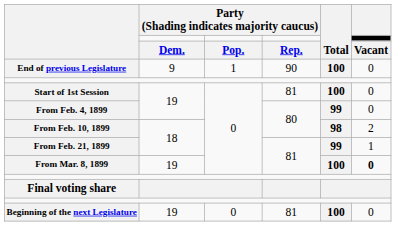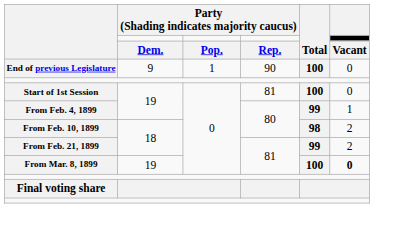(371, 110) 0 -> (350, 110) 1
(371, 146) 1 -> (350, 146) 2
- row: (72, 212)
